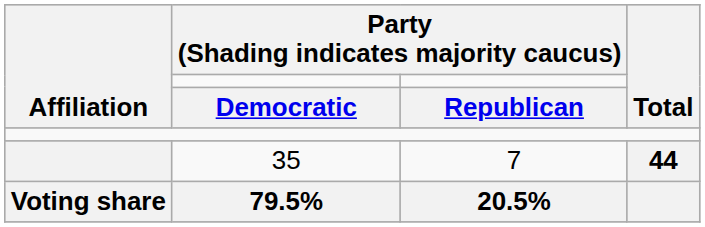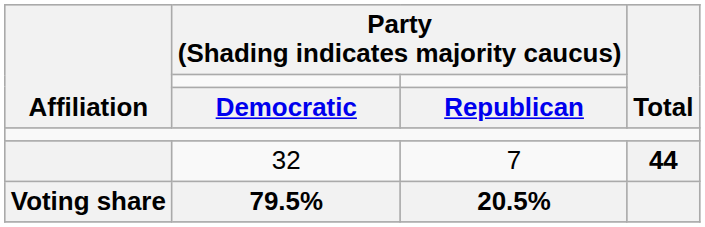(286, 160) 35 -> (286, 160) 32
